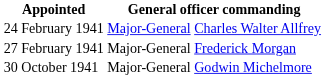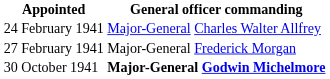(210, 67) normal -> (216, 67) bold
